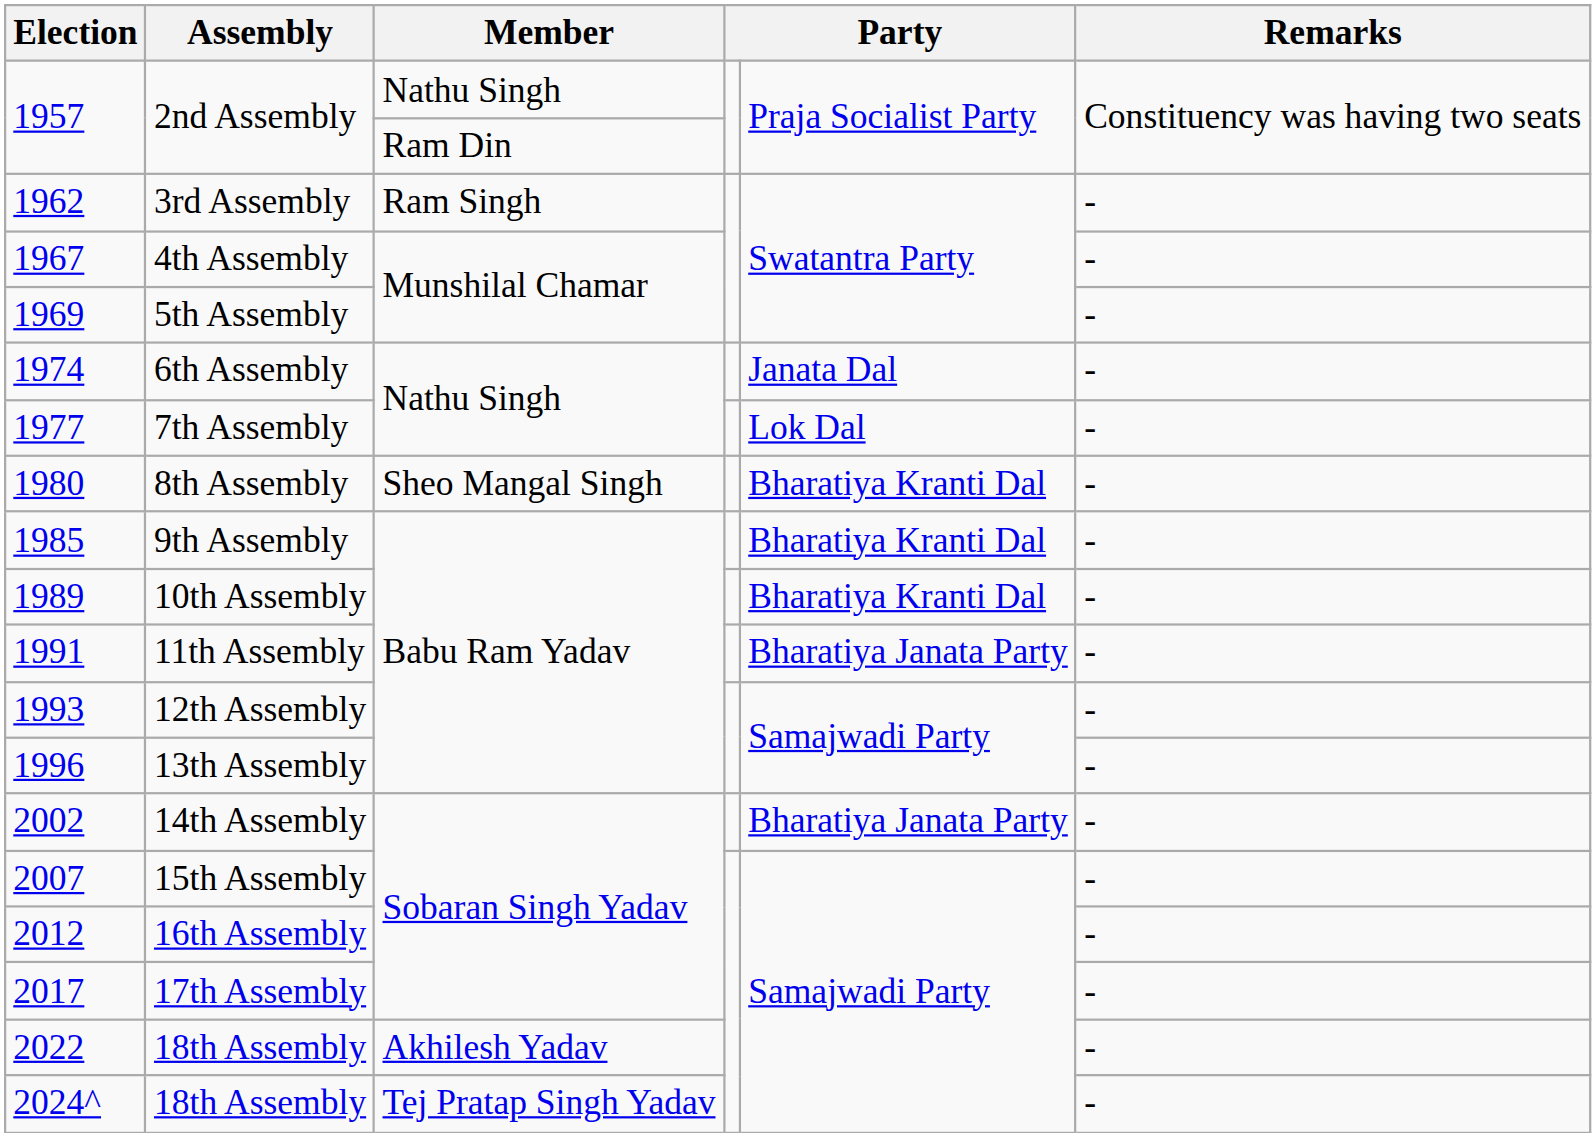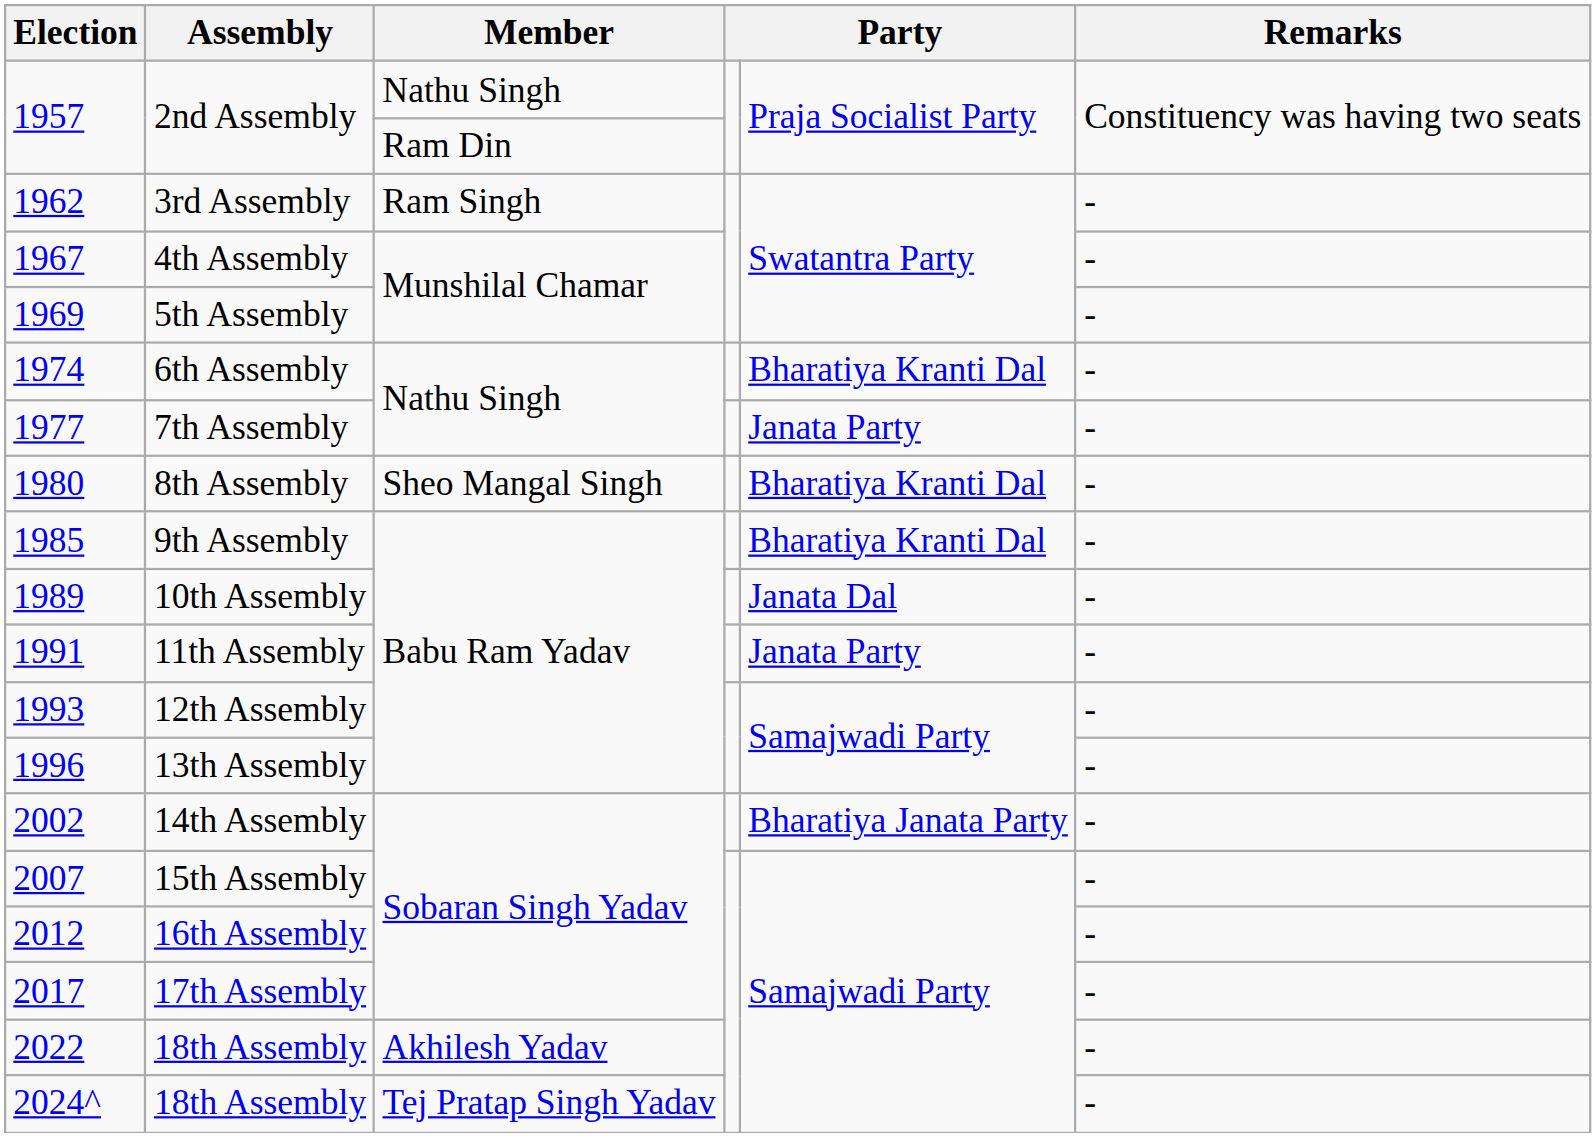(823, 370) Janata Dal -> (897, 370) Bharatiya Kranti Dal
(807, 426) Lok Dal -> (835, 426) Janata Party
(897, 595) Bharatiya Kranti Dal -> (823, 595) Janata Dal
(908, 652) Bharatiya Janata Party -> (835, 652) Janata Party
